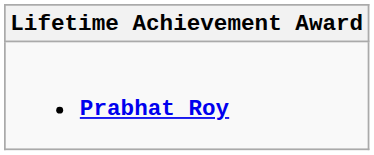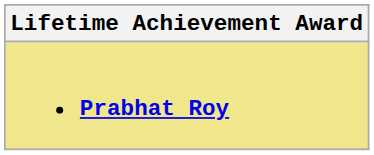(187, 109) no background -> (187, 109) khaki background
